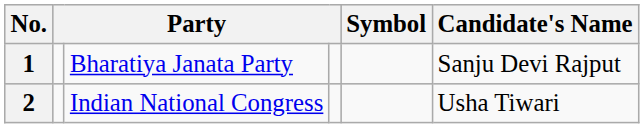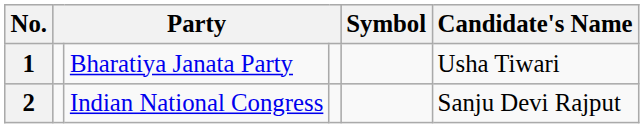(529, 63) Sanju Devi Rajput -> (499, 63) Usha Tiwari
(499, 102) Usha Tiwari -> (529, 102) Sanju Devi Rajput
